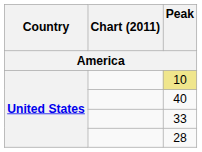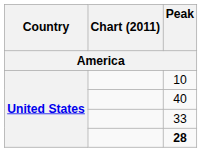(180, 80) khaki background -> (180, 80) no background
(180, 137) normal -> (180, 137) bold
